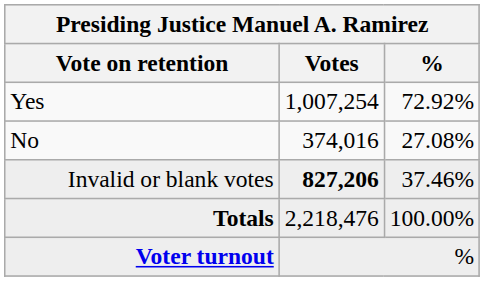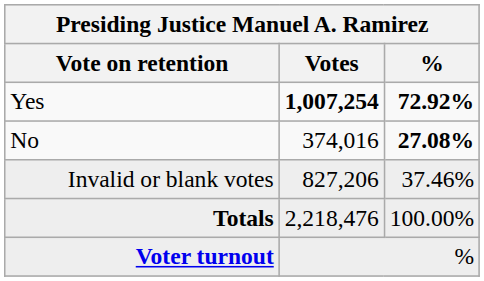(332, 101) normal -> (332, 101) bold
(438, 101) normal -> (436, 101) bold
(438, 140) normal -> (436, 140) bold
(341, 179) bold -> (341, 179) normal
